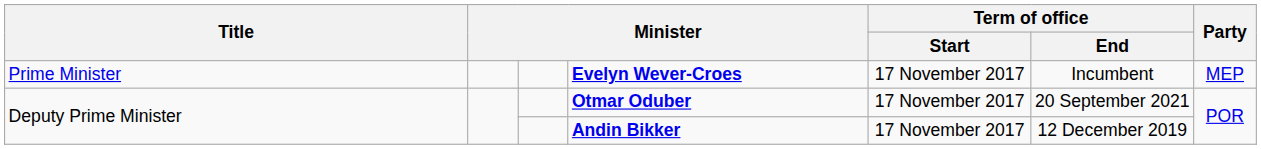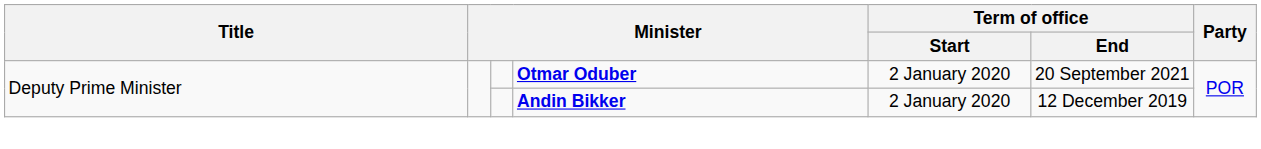- row: (657, 74)
(950, 102) 17 November 2017 -> (950, 74) 2 January 2020
(950, 130) 17 November 2017 -> (950, 102) 2 January 2020
